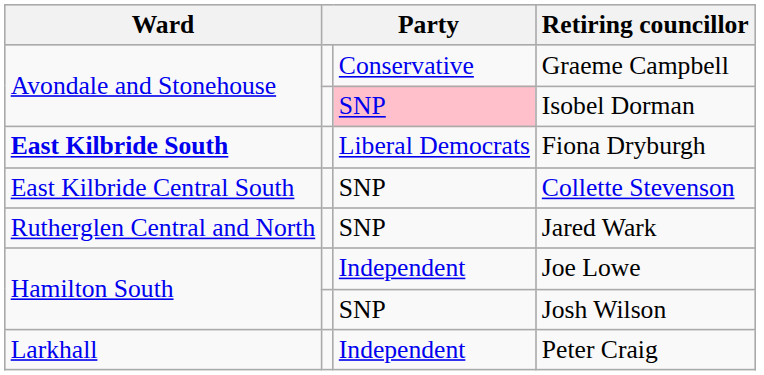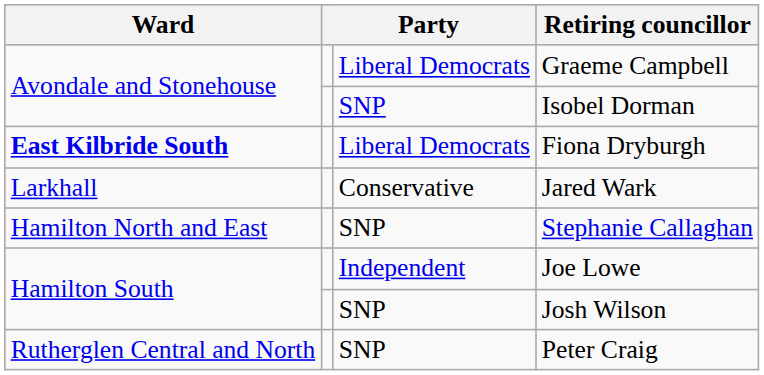(406, 65) Conservative -> (434, 65) Liberal Democrats
(362, 106) pink background -> (362, 106) no background
- row: (638, 187)
(163, 227) Rutherglen Central and North -> (54, 187) Larkhall
(362, 227) SNP -> (406, 187) Conservative
+ row: (647, 227)
(54, 349) Larkhall -> (163, 349) Rutherglen Central and North
(402, 349) Independent -> (362, 349) SNP
